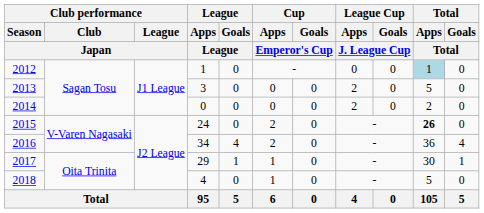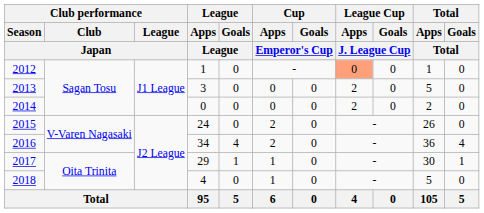(354, 69) no background -> (354, 69) lightsalmon background
(429, 69) lightblue background -> (429, 69) no background
(429, 124) bold -> (429, 124) normal
